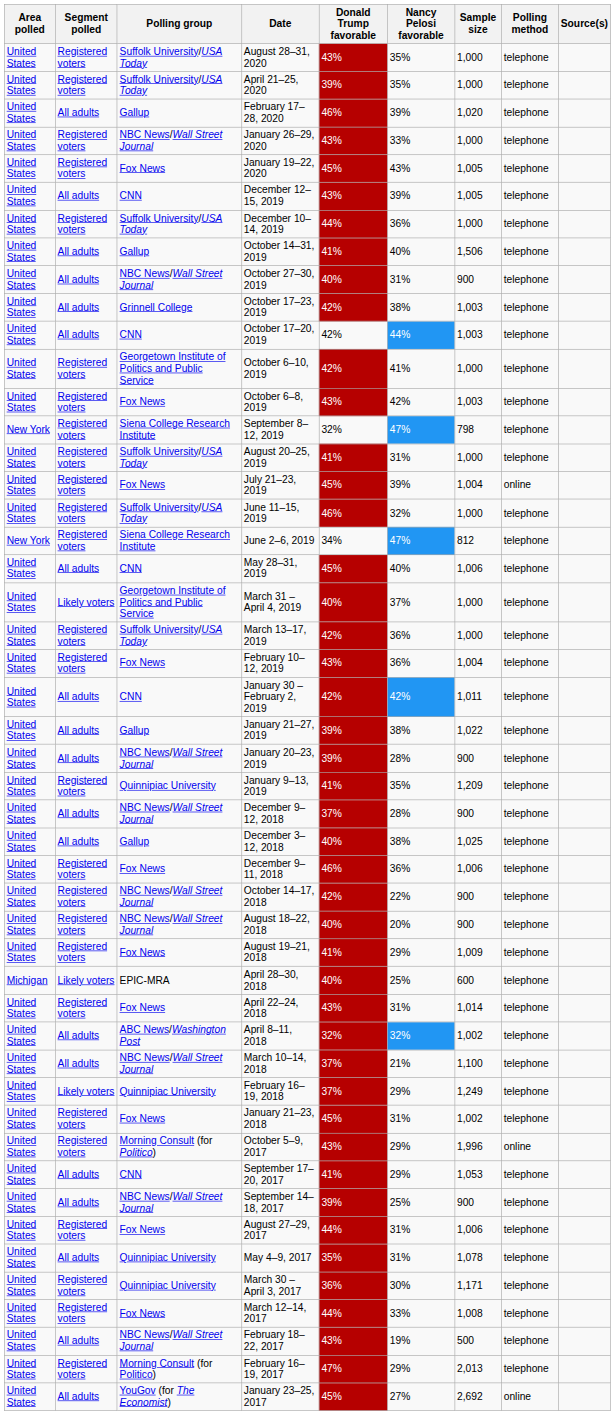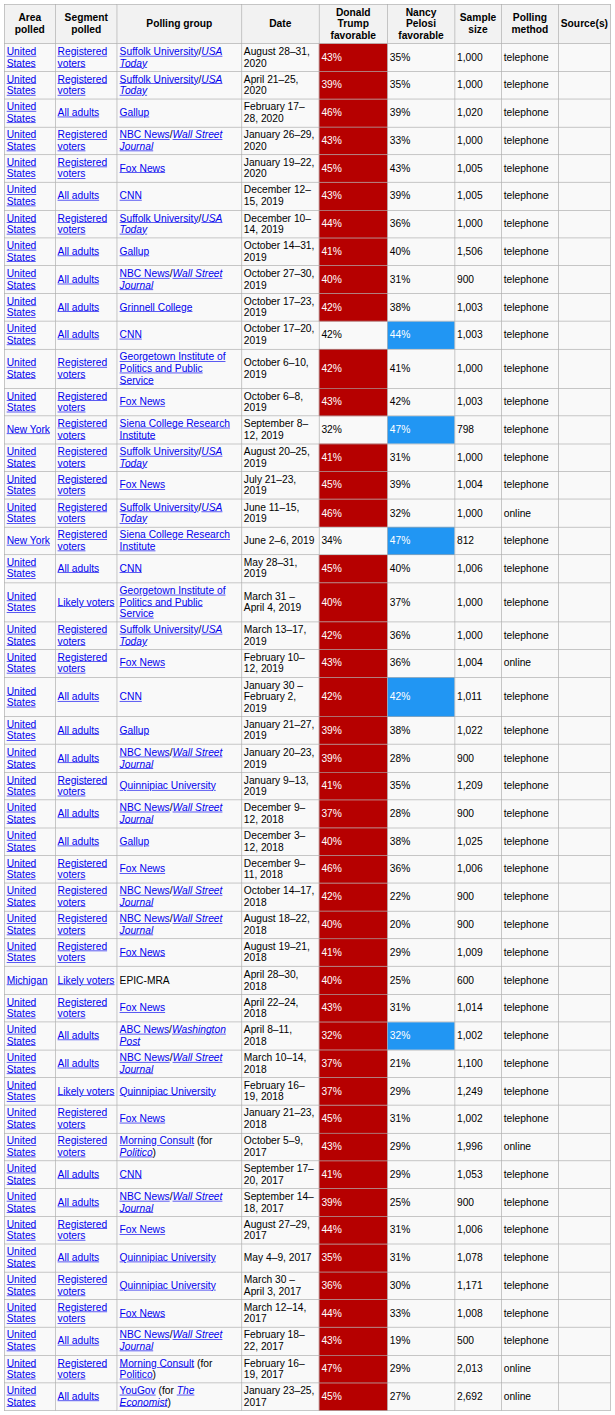(517, 485) online -> (526, 485) telephone
(526, 513) telephone -> (517, 513) online
(526, 663) telephone -> (517, 663) online
(526, 1369) telephone -> (517, 1369) online
